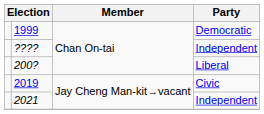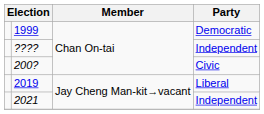(212, 65) Liberal -> (208, 65) Civic
(208, 83) Civic -> (212, 83) Liberal
